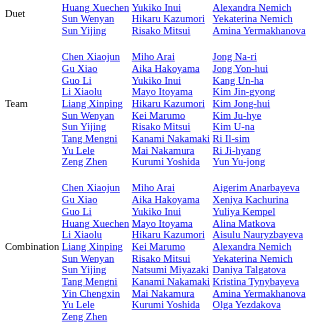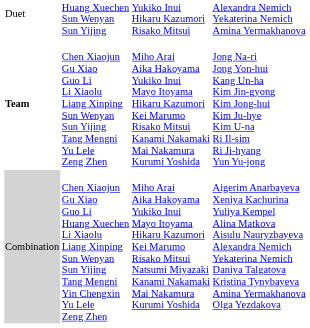(16, 103) normal -> (17, 103) bold
(32, 246) no background -> (32, 246) lightgrey background
